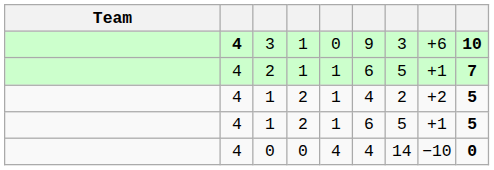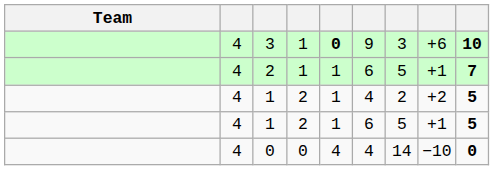(237, 45) bold -> (237, 45) normal
(336, 45) normal -> (336, 45) bold
